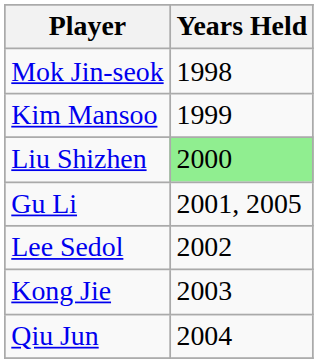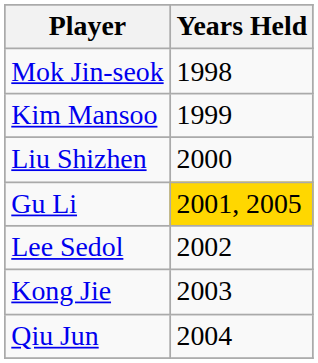(204, 159) lightgreen background -> (204, 159) no background
(239, 203) no background -> (239, 203) gold background
